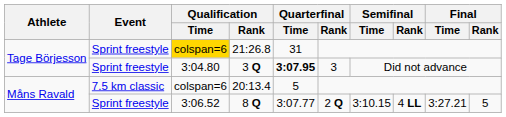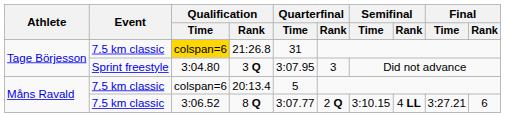(130, 49) Sprint freestyle -> (128, 49) 7.5 km classic
(296, 67) bold -> (295, 67) normal
(130, 104) Sprint freestyle -> (128, 104) 7.5 km classic
(485, 104) 5 -> (485, 104) 6
